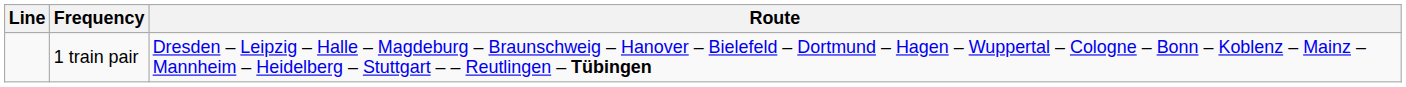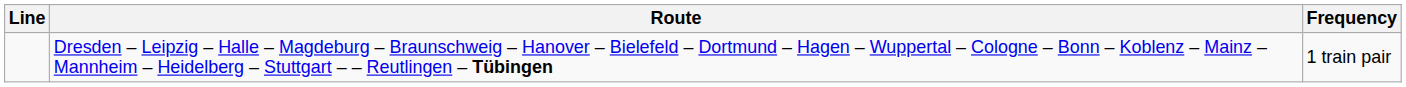columns swapped: (775, 18) <-> (99, 18)
